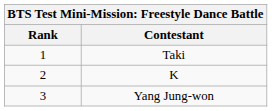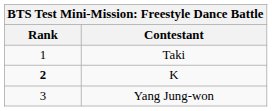(43, 75) normal -> (43, 75) bold
